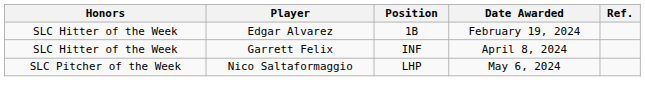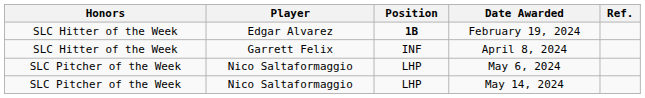(412, 31) normal -> (412, 31) bold
+ row: (524, 85)
